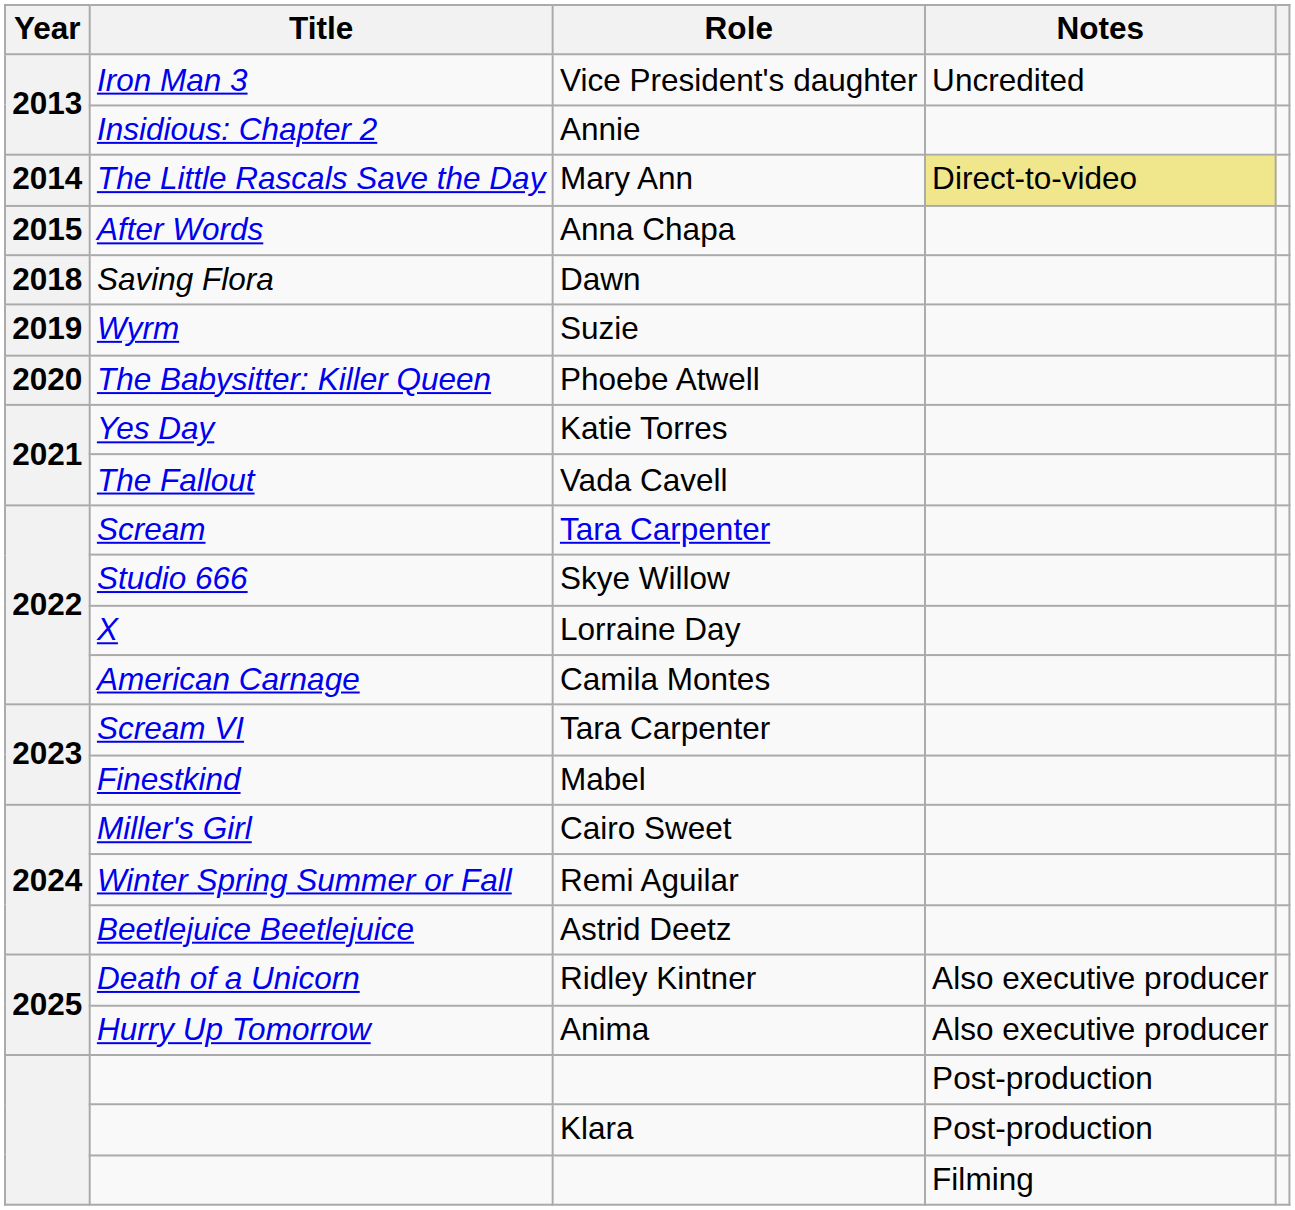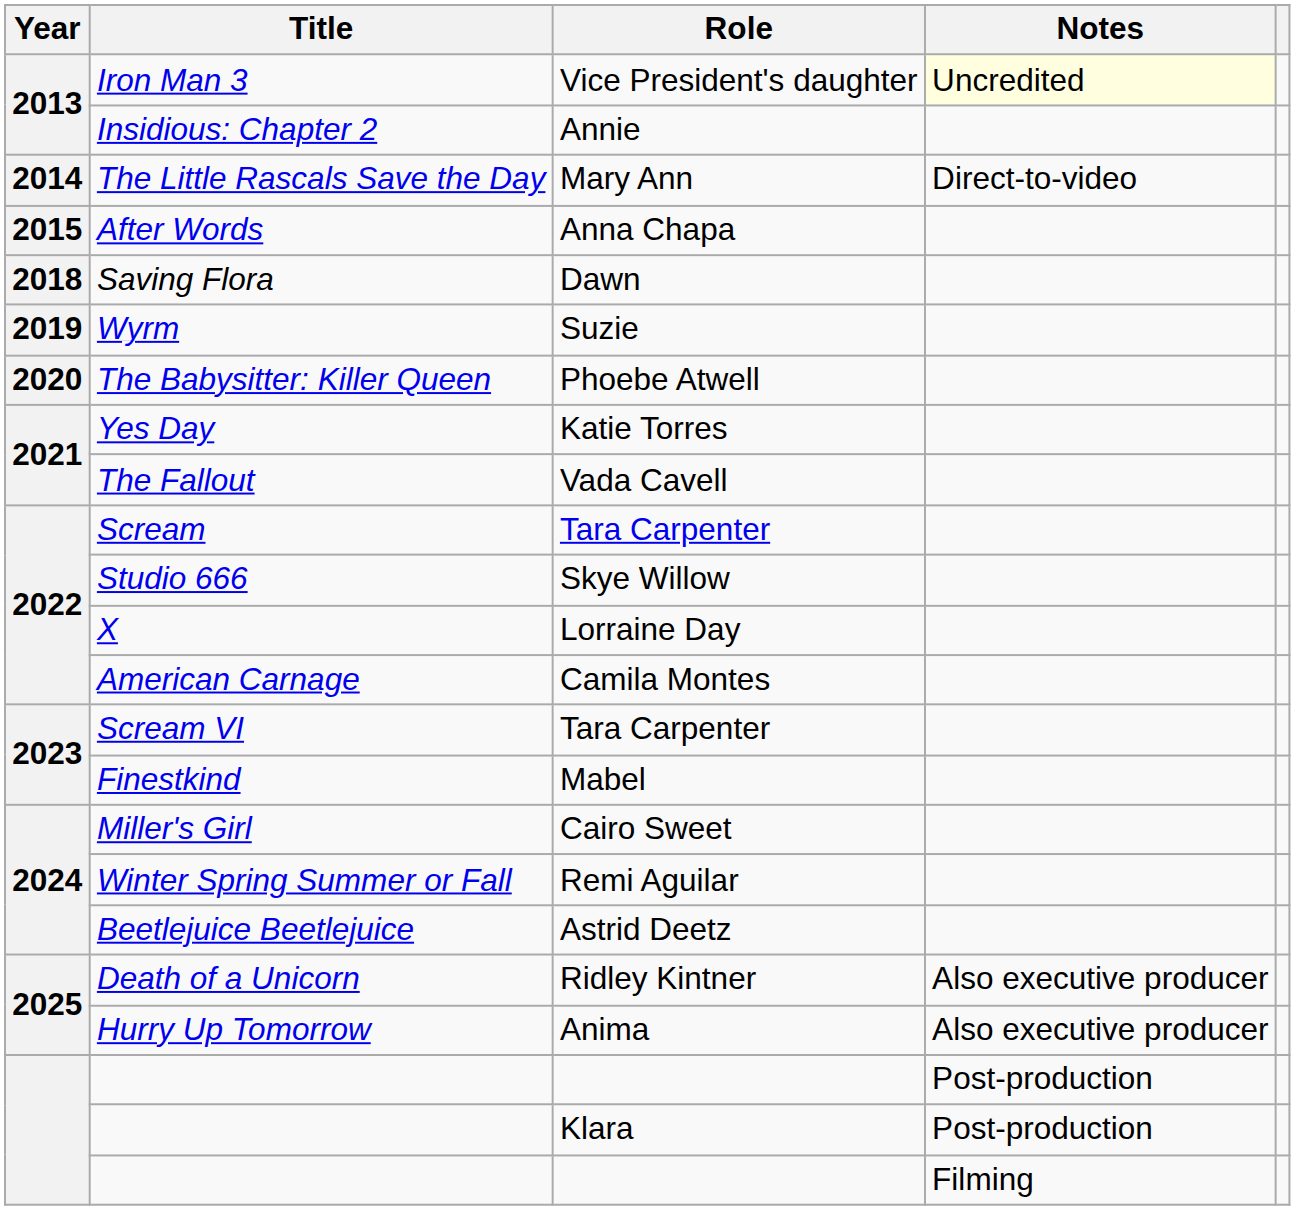(1008, 79) no background -> (1008, 79) lightyellow background
(1035, 179) khaki background -> (1035, 179) no background
